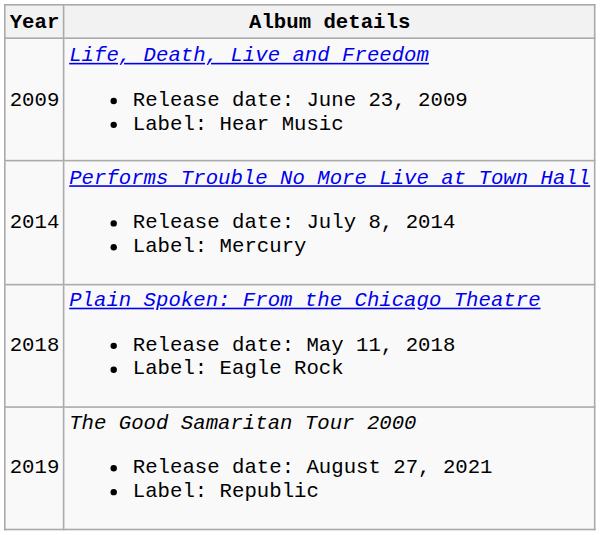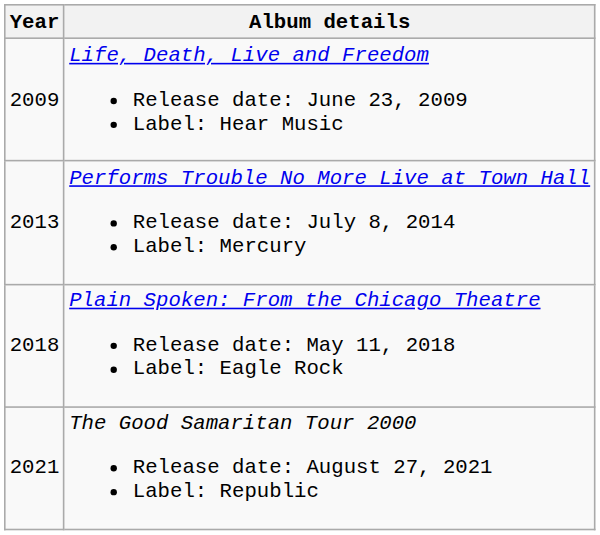(35, 223) 2014 -> (35, 223) 2013
(35, 468) 2019 -> (35, 468) 2021
